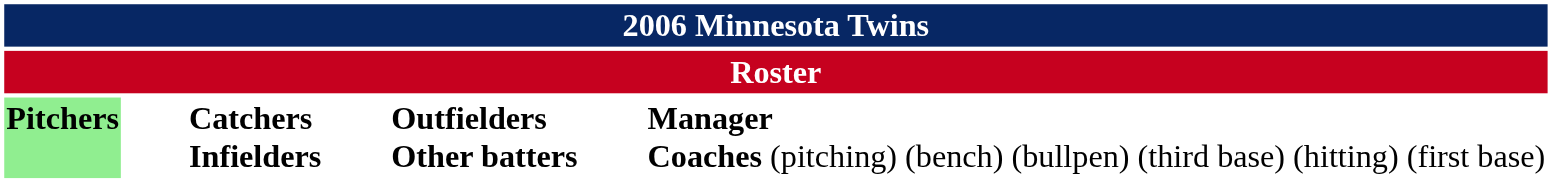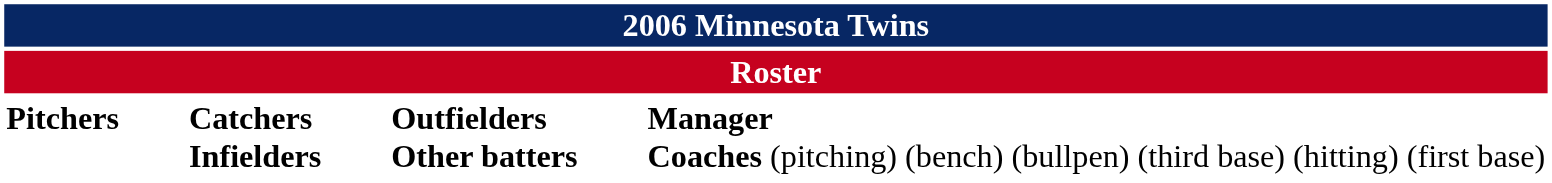(63, 118) lightgreen background -> (63, 118) no background
